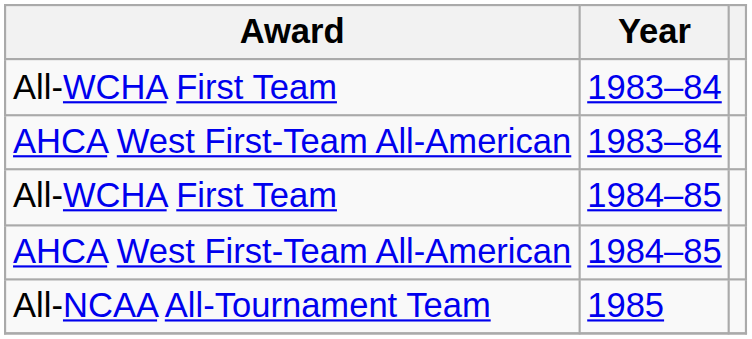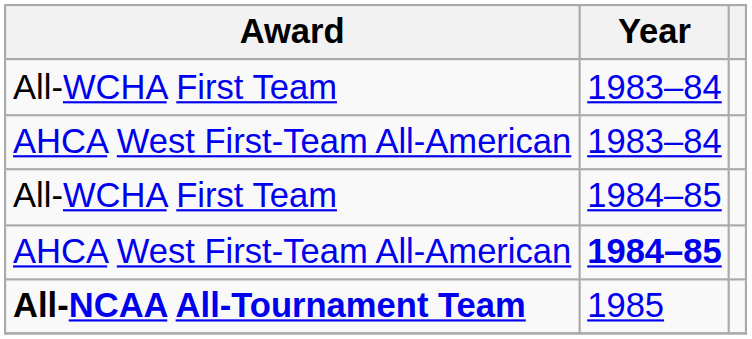(654, 251) normal -> (654, 251) bold
(252, 305) normal -> (269, 305) bold
